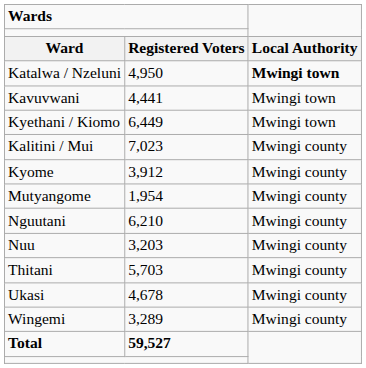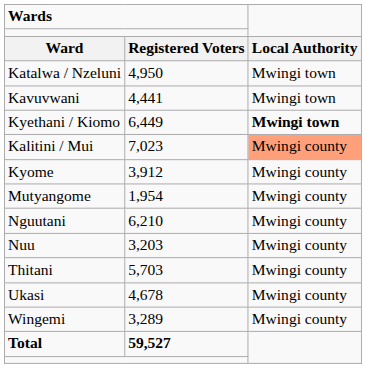(296, 73) bold -> (294, 73) normal
(294, 122) normal -> (296, 122) bold
(299, 147) no background -> (299, 147) lightsalmon background
